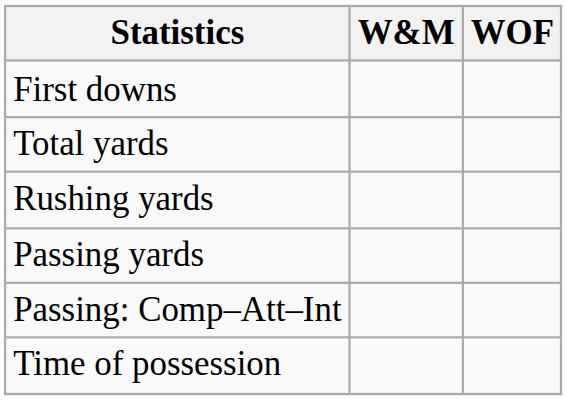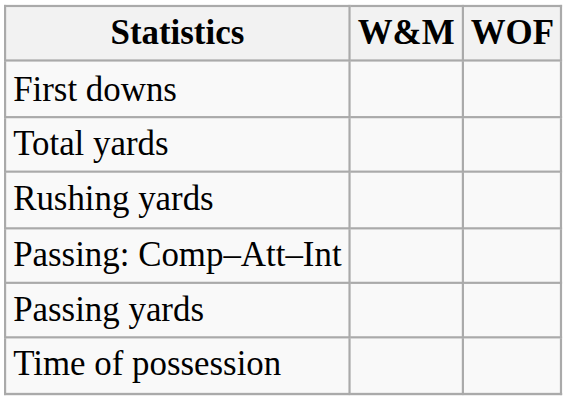rows swapped: (109, 254) <-> (177, 309)
